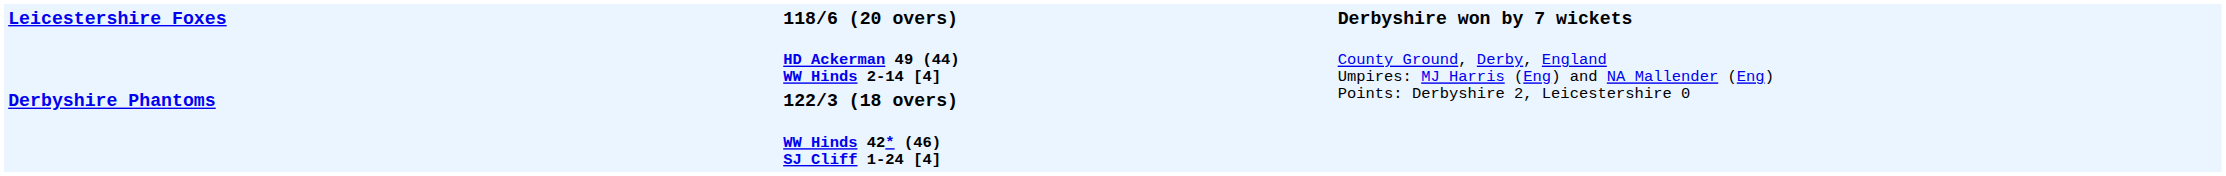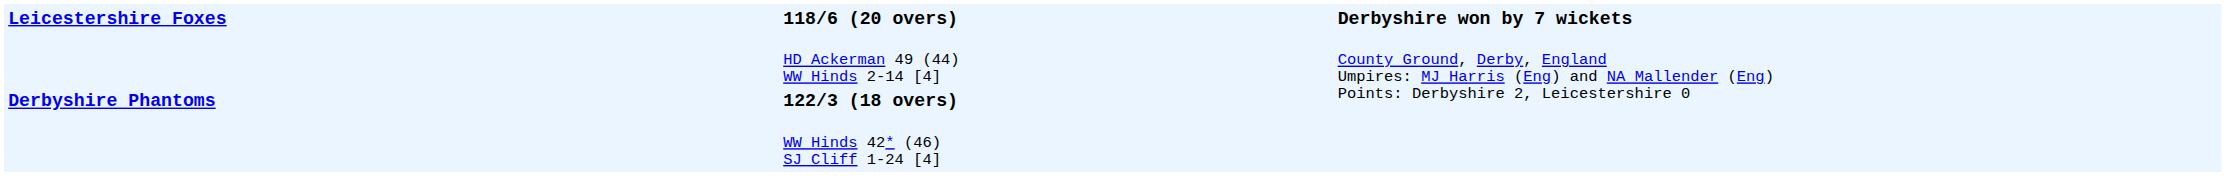(871, 68) bold -> (871, 68) normal
(862, 151) bold -> (862, 151) normal
